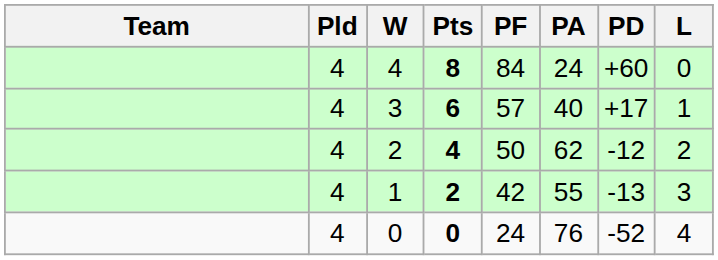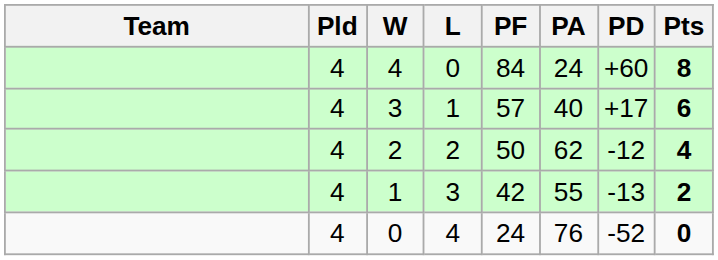columns swapped: (684, 26) <-> (453, 26)
